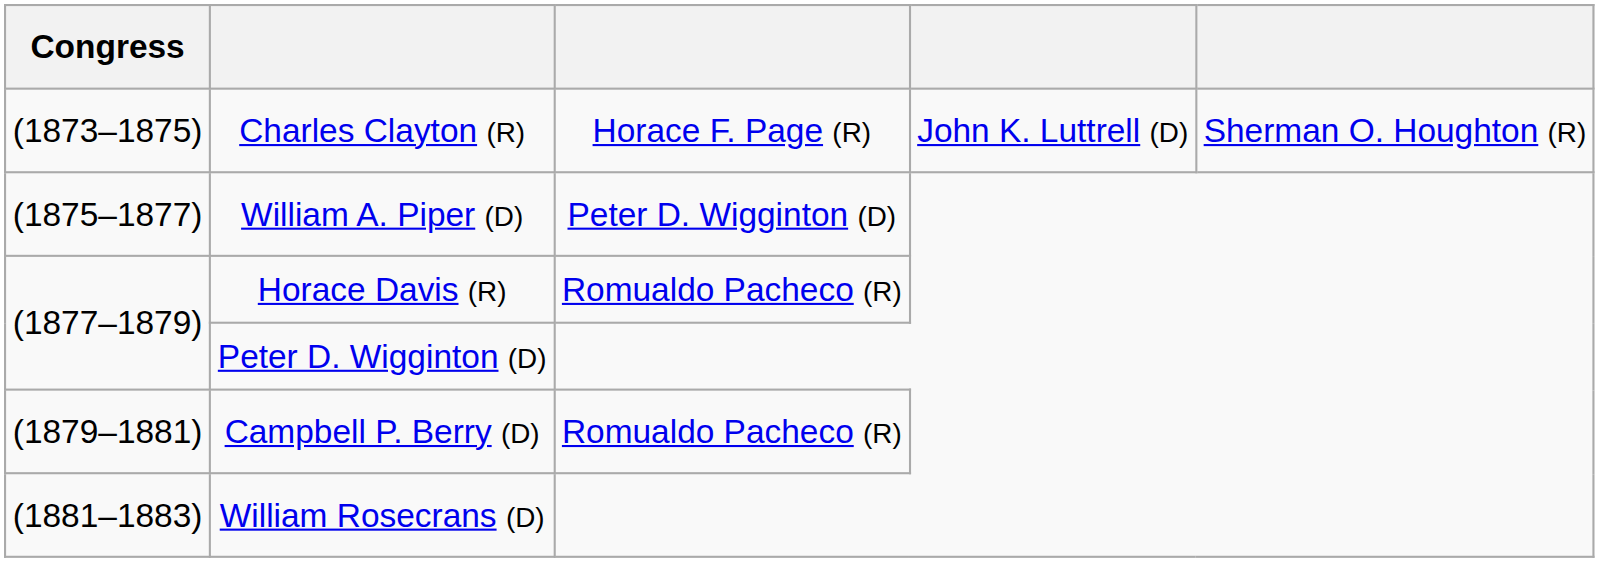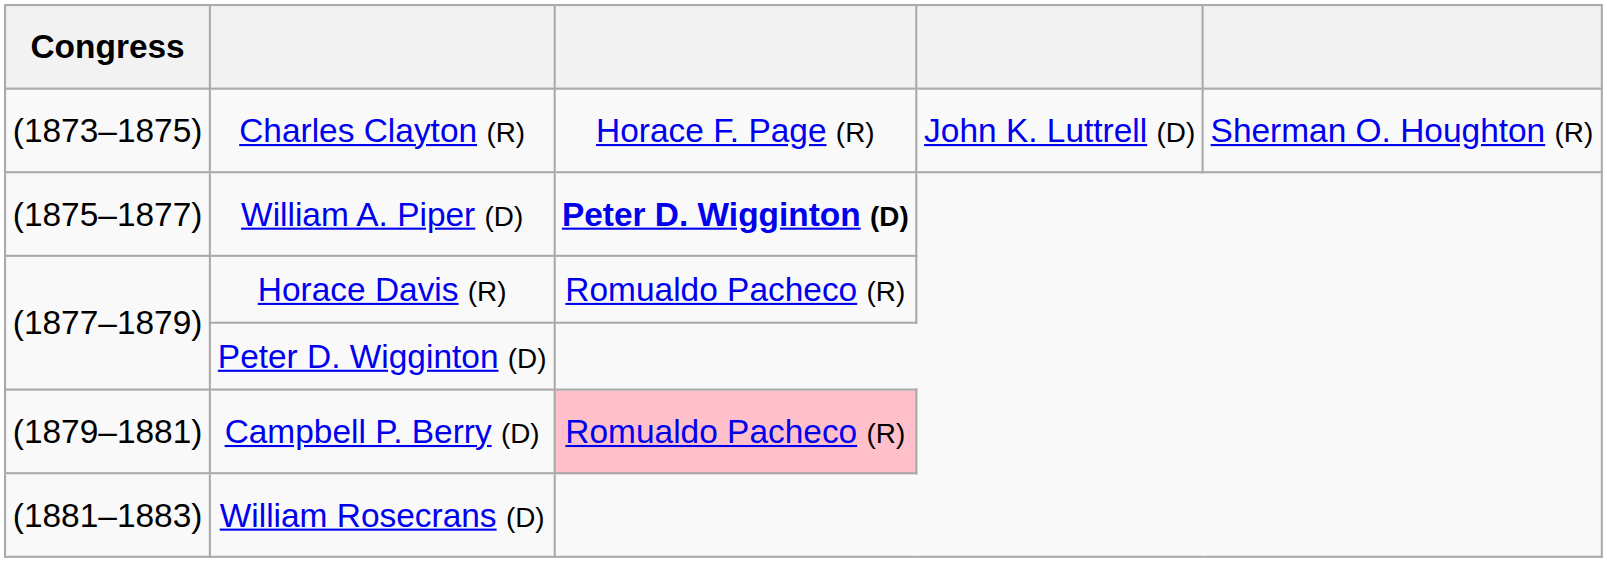(732, 213) normal -> (735, 213) bold
(732, 430) no background -> (735, 430) pink background
